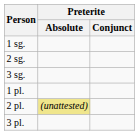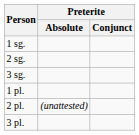(64, 106) khaki background -> (64, 106) no background
